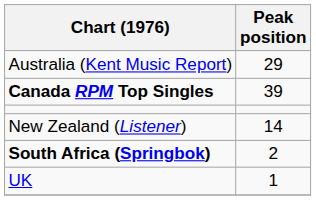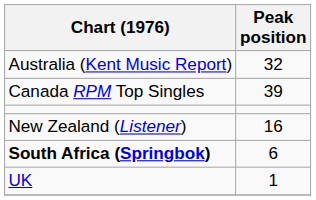(273, 64) 29 -> (273, 64) 32
(111, 91) bold -> (106, 91) normal
(273, 126) 14 -> (273, 126) 16
(273, 153) 2 -> (273, 153) 6
